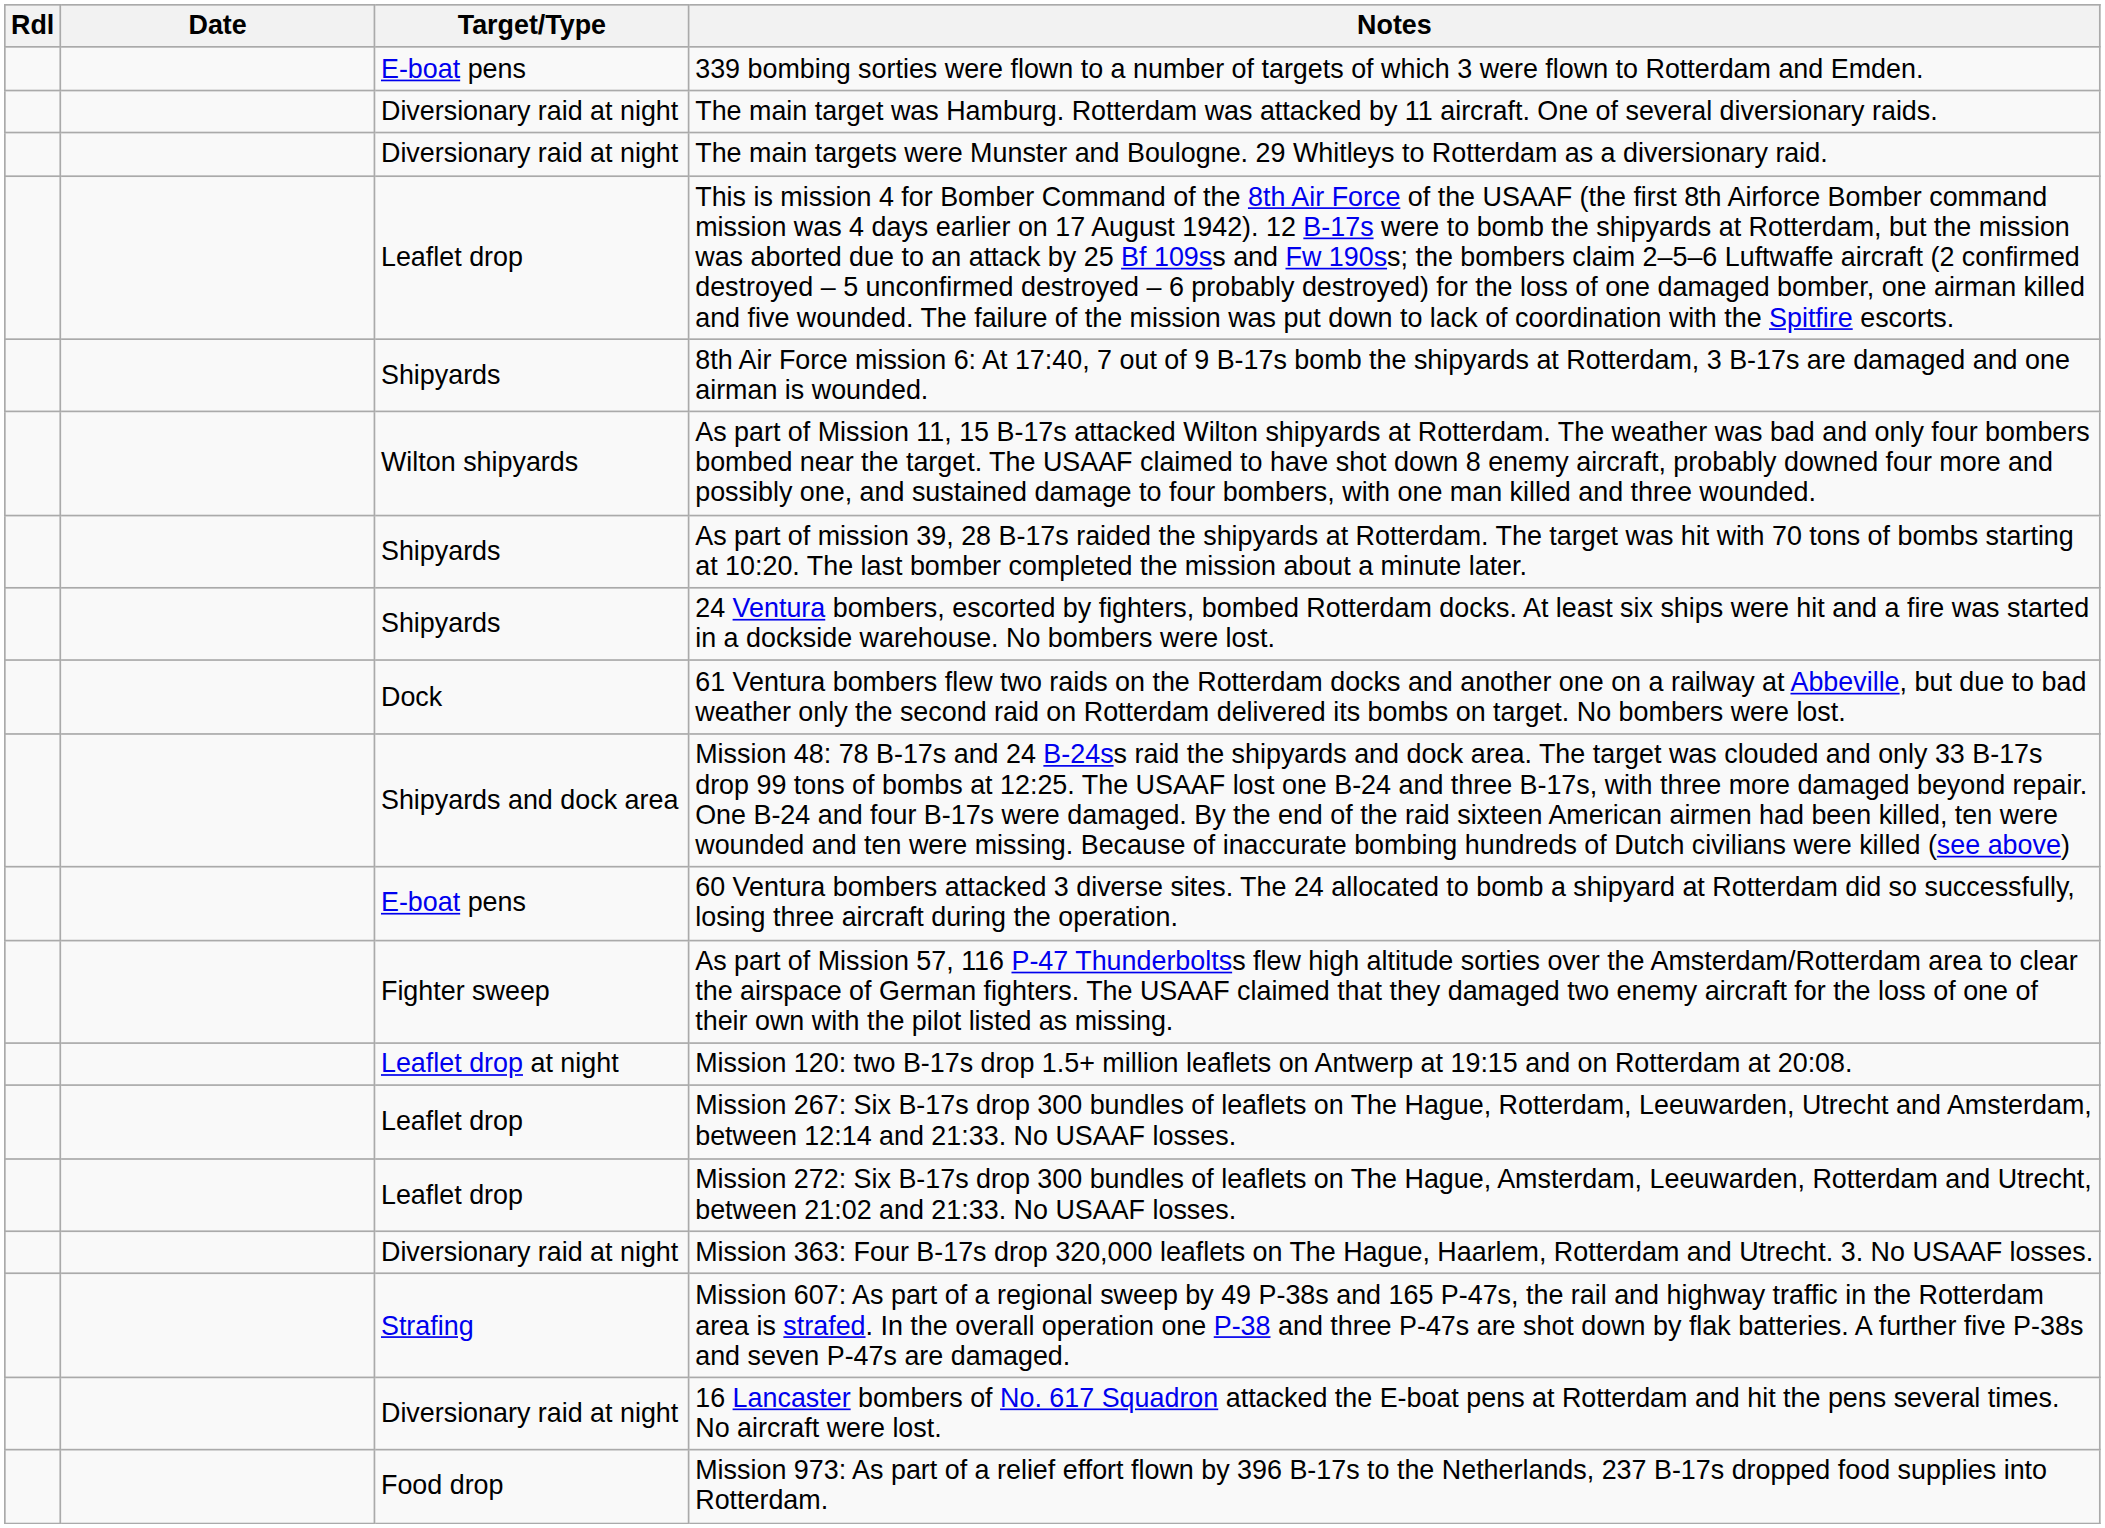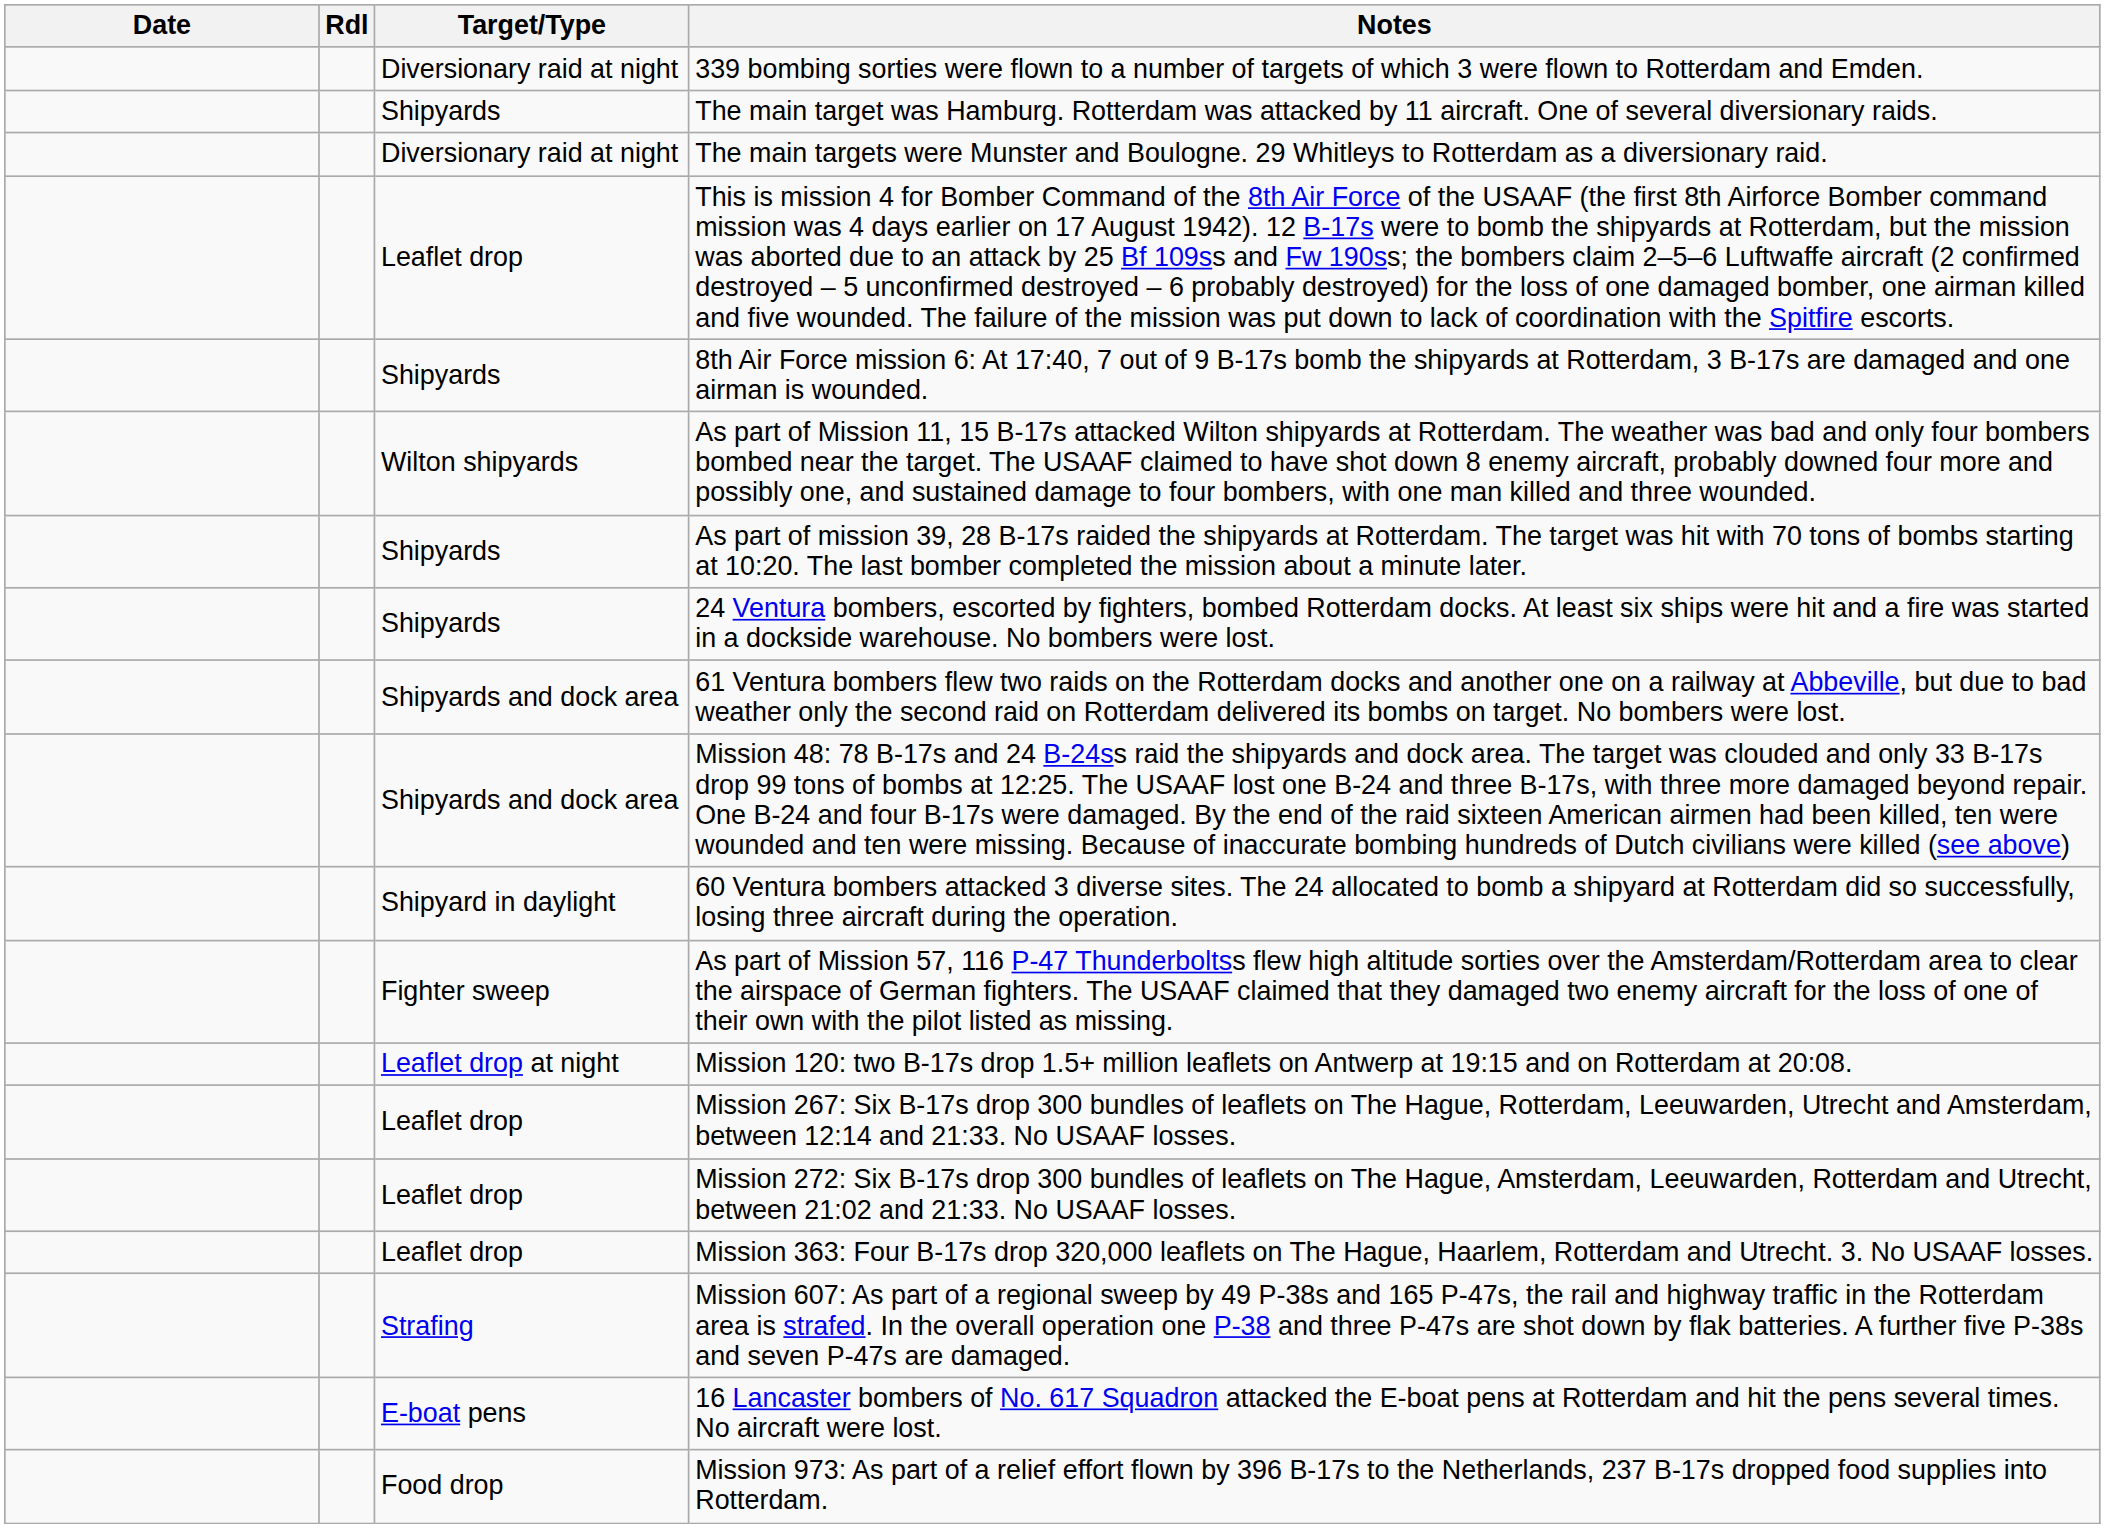columns swapped: (33, 25) <-> (218, 25)
(453, 68) E-boat pens -> (530, 68) Diversionary raid at night
(530, 111) Diversionary raid at night -> (441, 111) Shipyards
(412, 696) Dock -> (530, 696) Shipyards and dock area
(453, 902) E-boat pens -> (498, 902) Shipyard in daylight
(530, 1252) Diversionary raid at night -> (452, 1252) Leaflet drop
(530, 1413) Diversionary raid at night -> (453, 1413) E-boat pens
